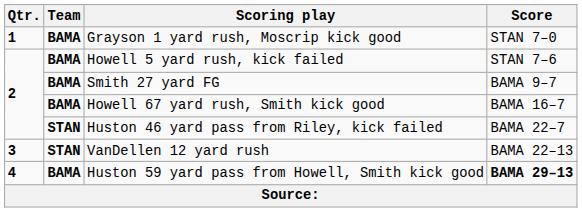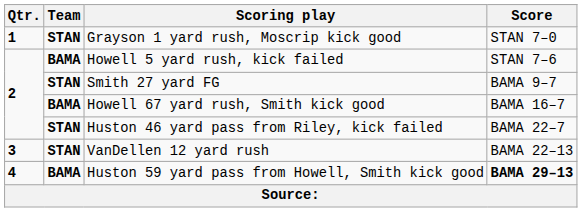(64, 38) BAMA -> (64, 38) STAN
(64, 83) BAMA -> (64, 83) STAN
